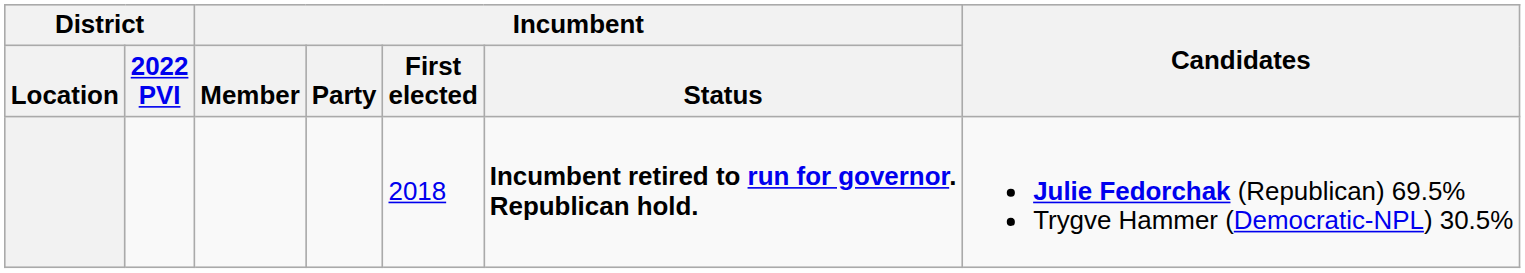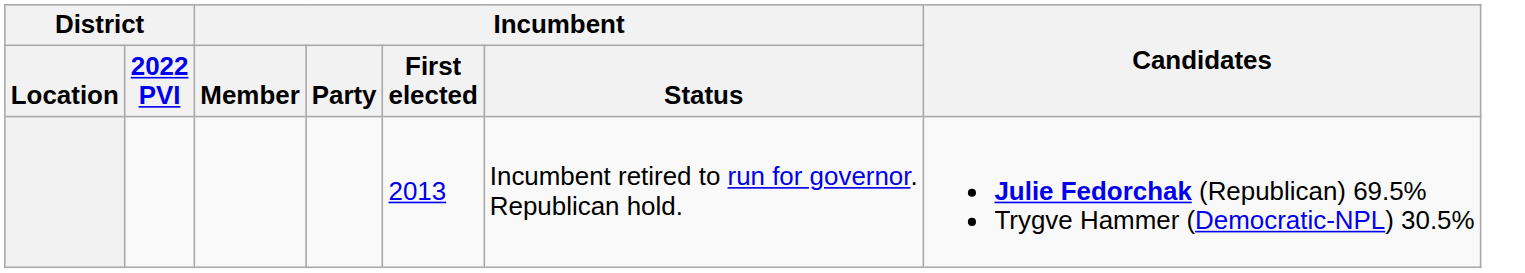(417, 191) 2018 -> (417, 191) 2013
(723, 191) bold -> (704, 191) normal
